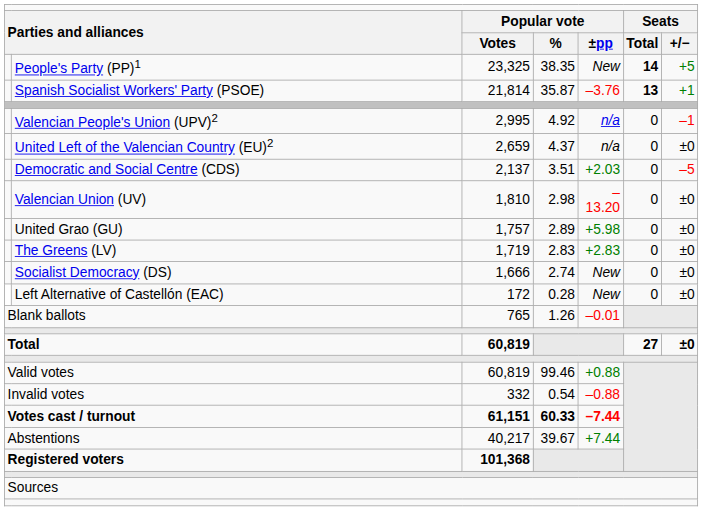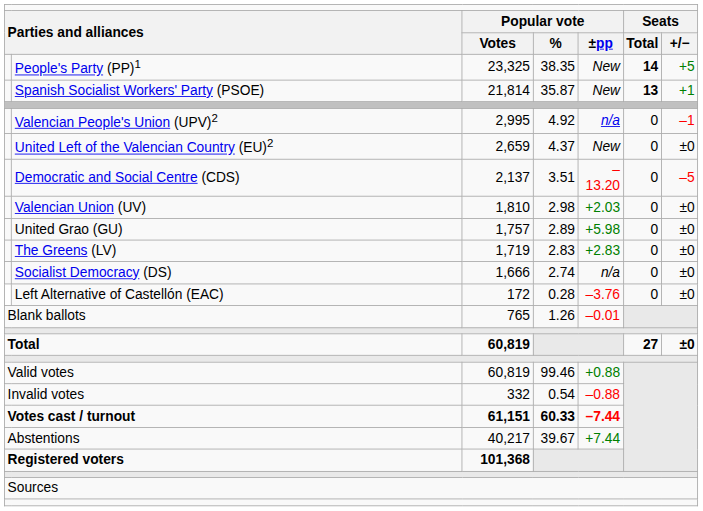(603, 90) –3.76 -> (606, 90) New
(610, 146) n/a -> (606, 146) New
(603, 170) +2.03 -> (603, 177) –13.20
(603, 199) –13.20 -> (603, 207) +2.03
(606, 272) New -> (610, 272) n/a
(606, 294) New -> (603, 294) –3.76
